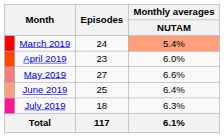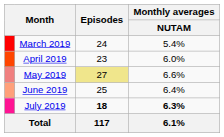(174, 43) lightsalmon background -> (174, 43) no background
(102, 75) no background -> (102, 75) khaki background
(102, 106) normal -> (102, 106) bold
(174, 106) normal -> (174, 106) bold
